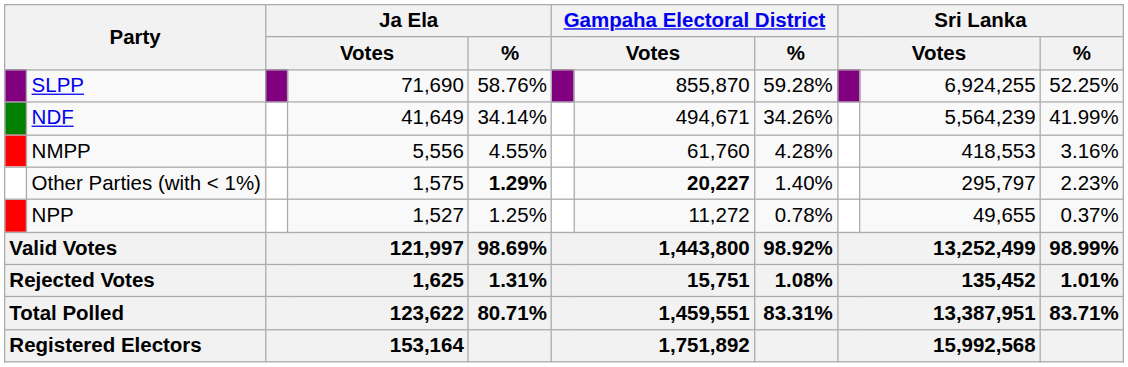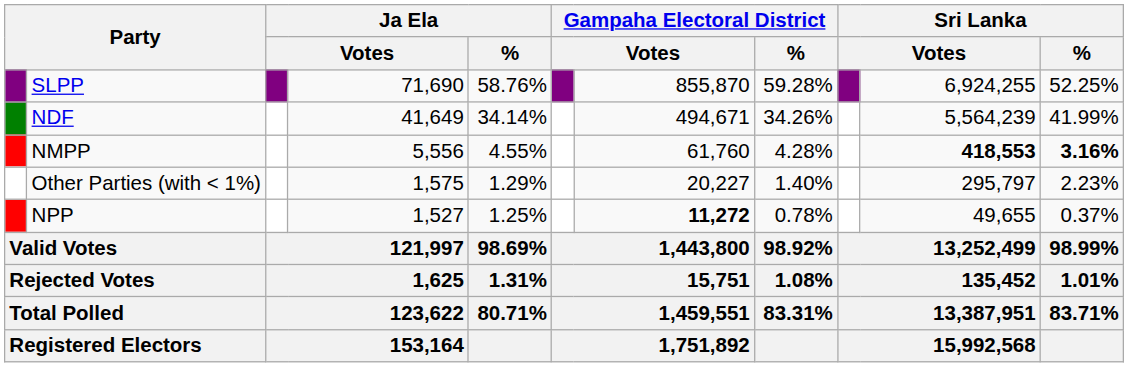(999, 150) normal -> (999, 150) bold
(1090, 150) normal -> (1090, 150) bold
(518, 183) bold -> (518, 183) normal
(718, 183) bold -> (718, 183) normal
(719, 215) normal -> (719, 215) bold
